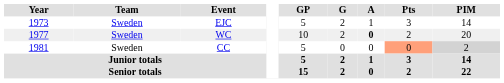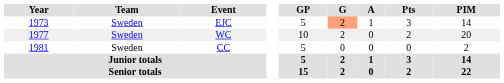(343, 22) no background -> (343, 22) lightsalmon background
(371, 35) bold -> (371, 35) normal
(409, 47) lightsalmon background -> (409, 47) no background
(466, 47) lightgrey background -> (466, 47) no background
